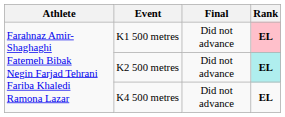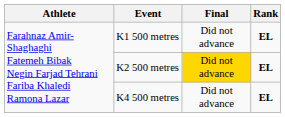(266, 37) pink background -> (266, 37) no background
(217, 67) no background -> (217, 67) gold background
(266, 67) paleturquoise background -> (266, 67) no background
